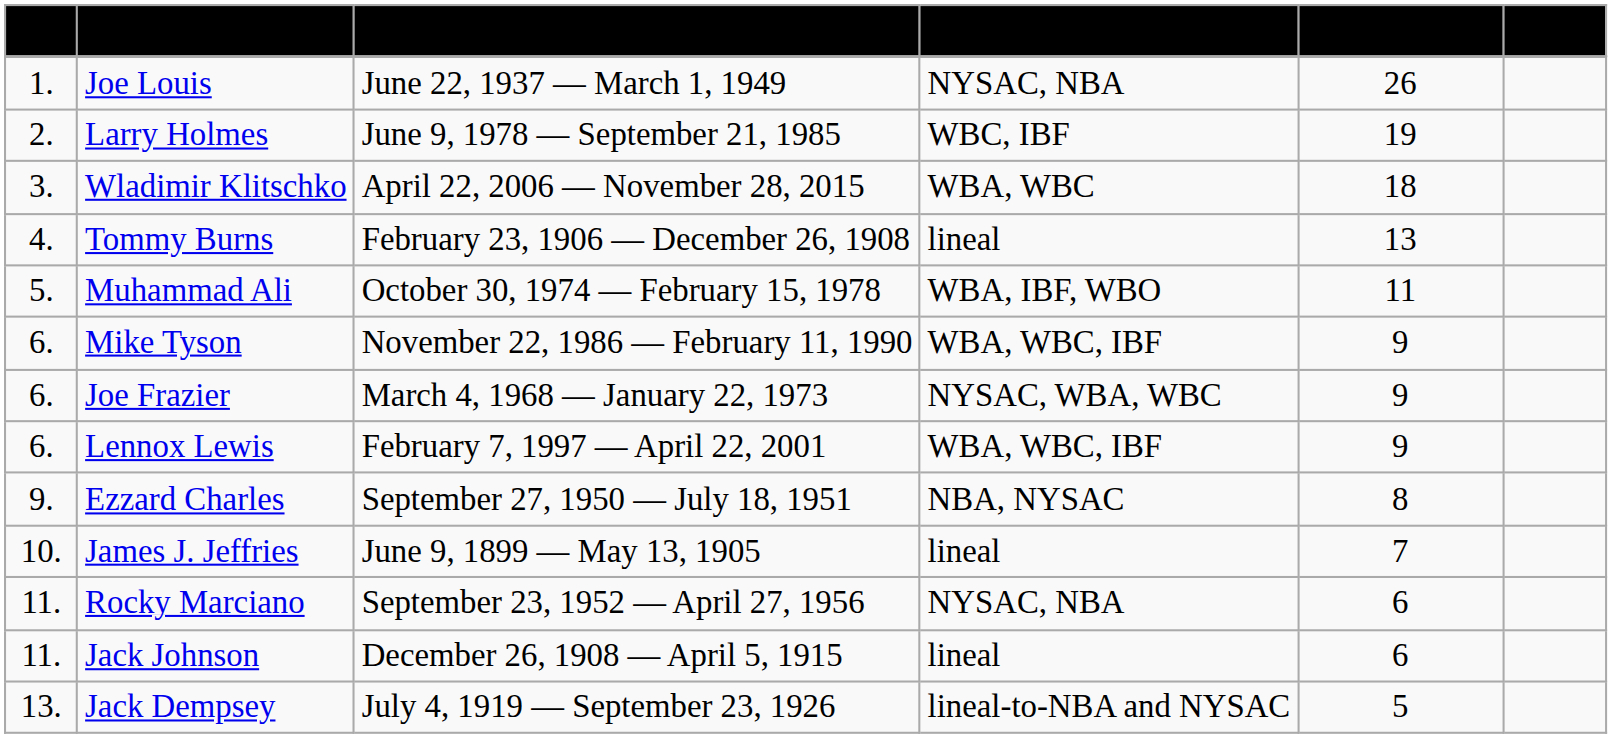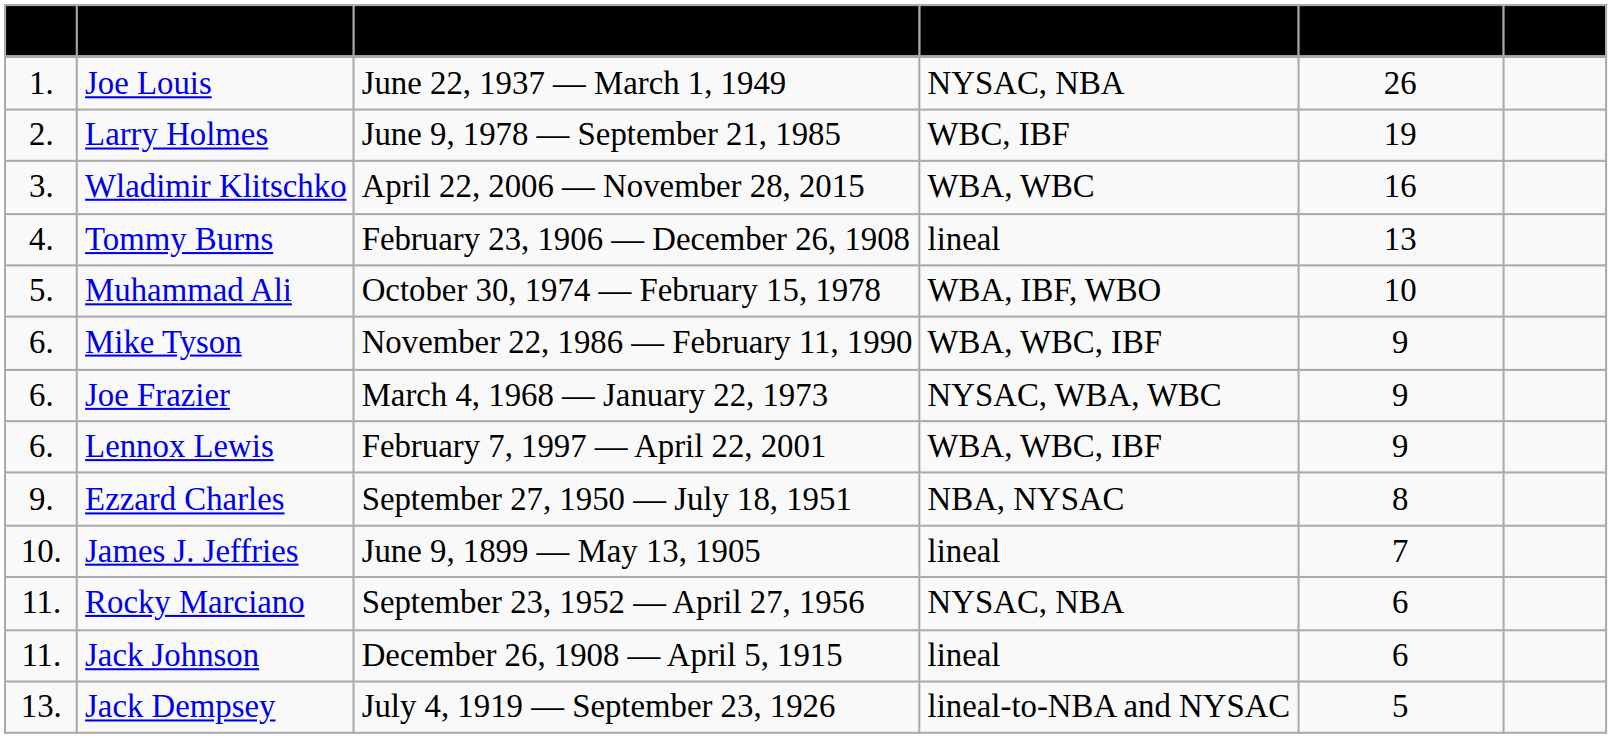(1400, 186) 18 -> (1400, 186) 16
(1400, 290) 11 -> (1400, 290) 10
